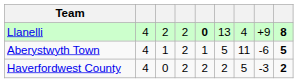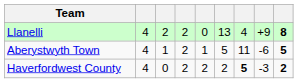(205, 31) bold -> (205, 31) normal
(244, 68) normal -> (244, 68) bold
